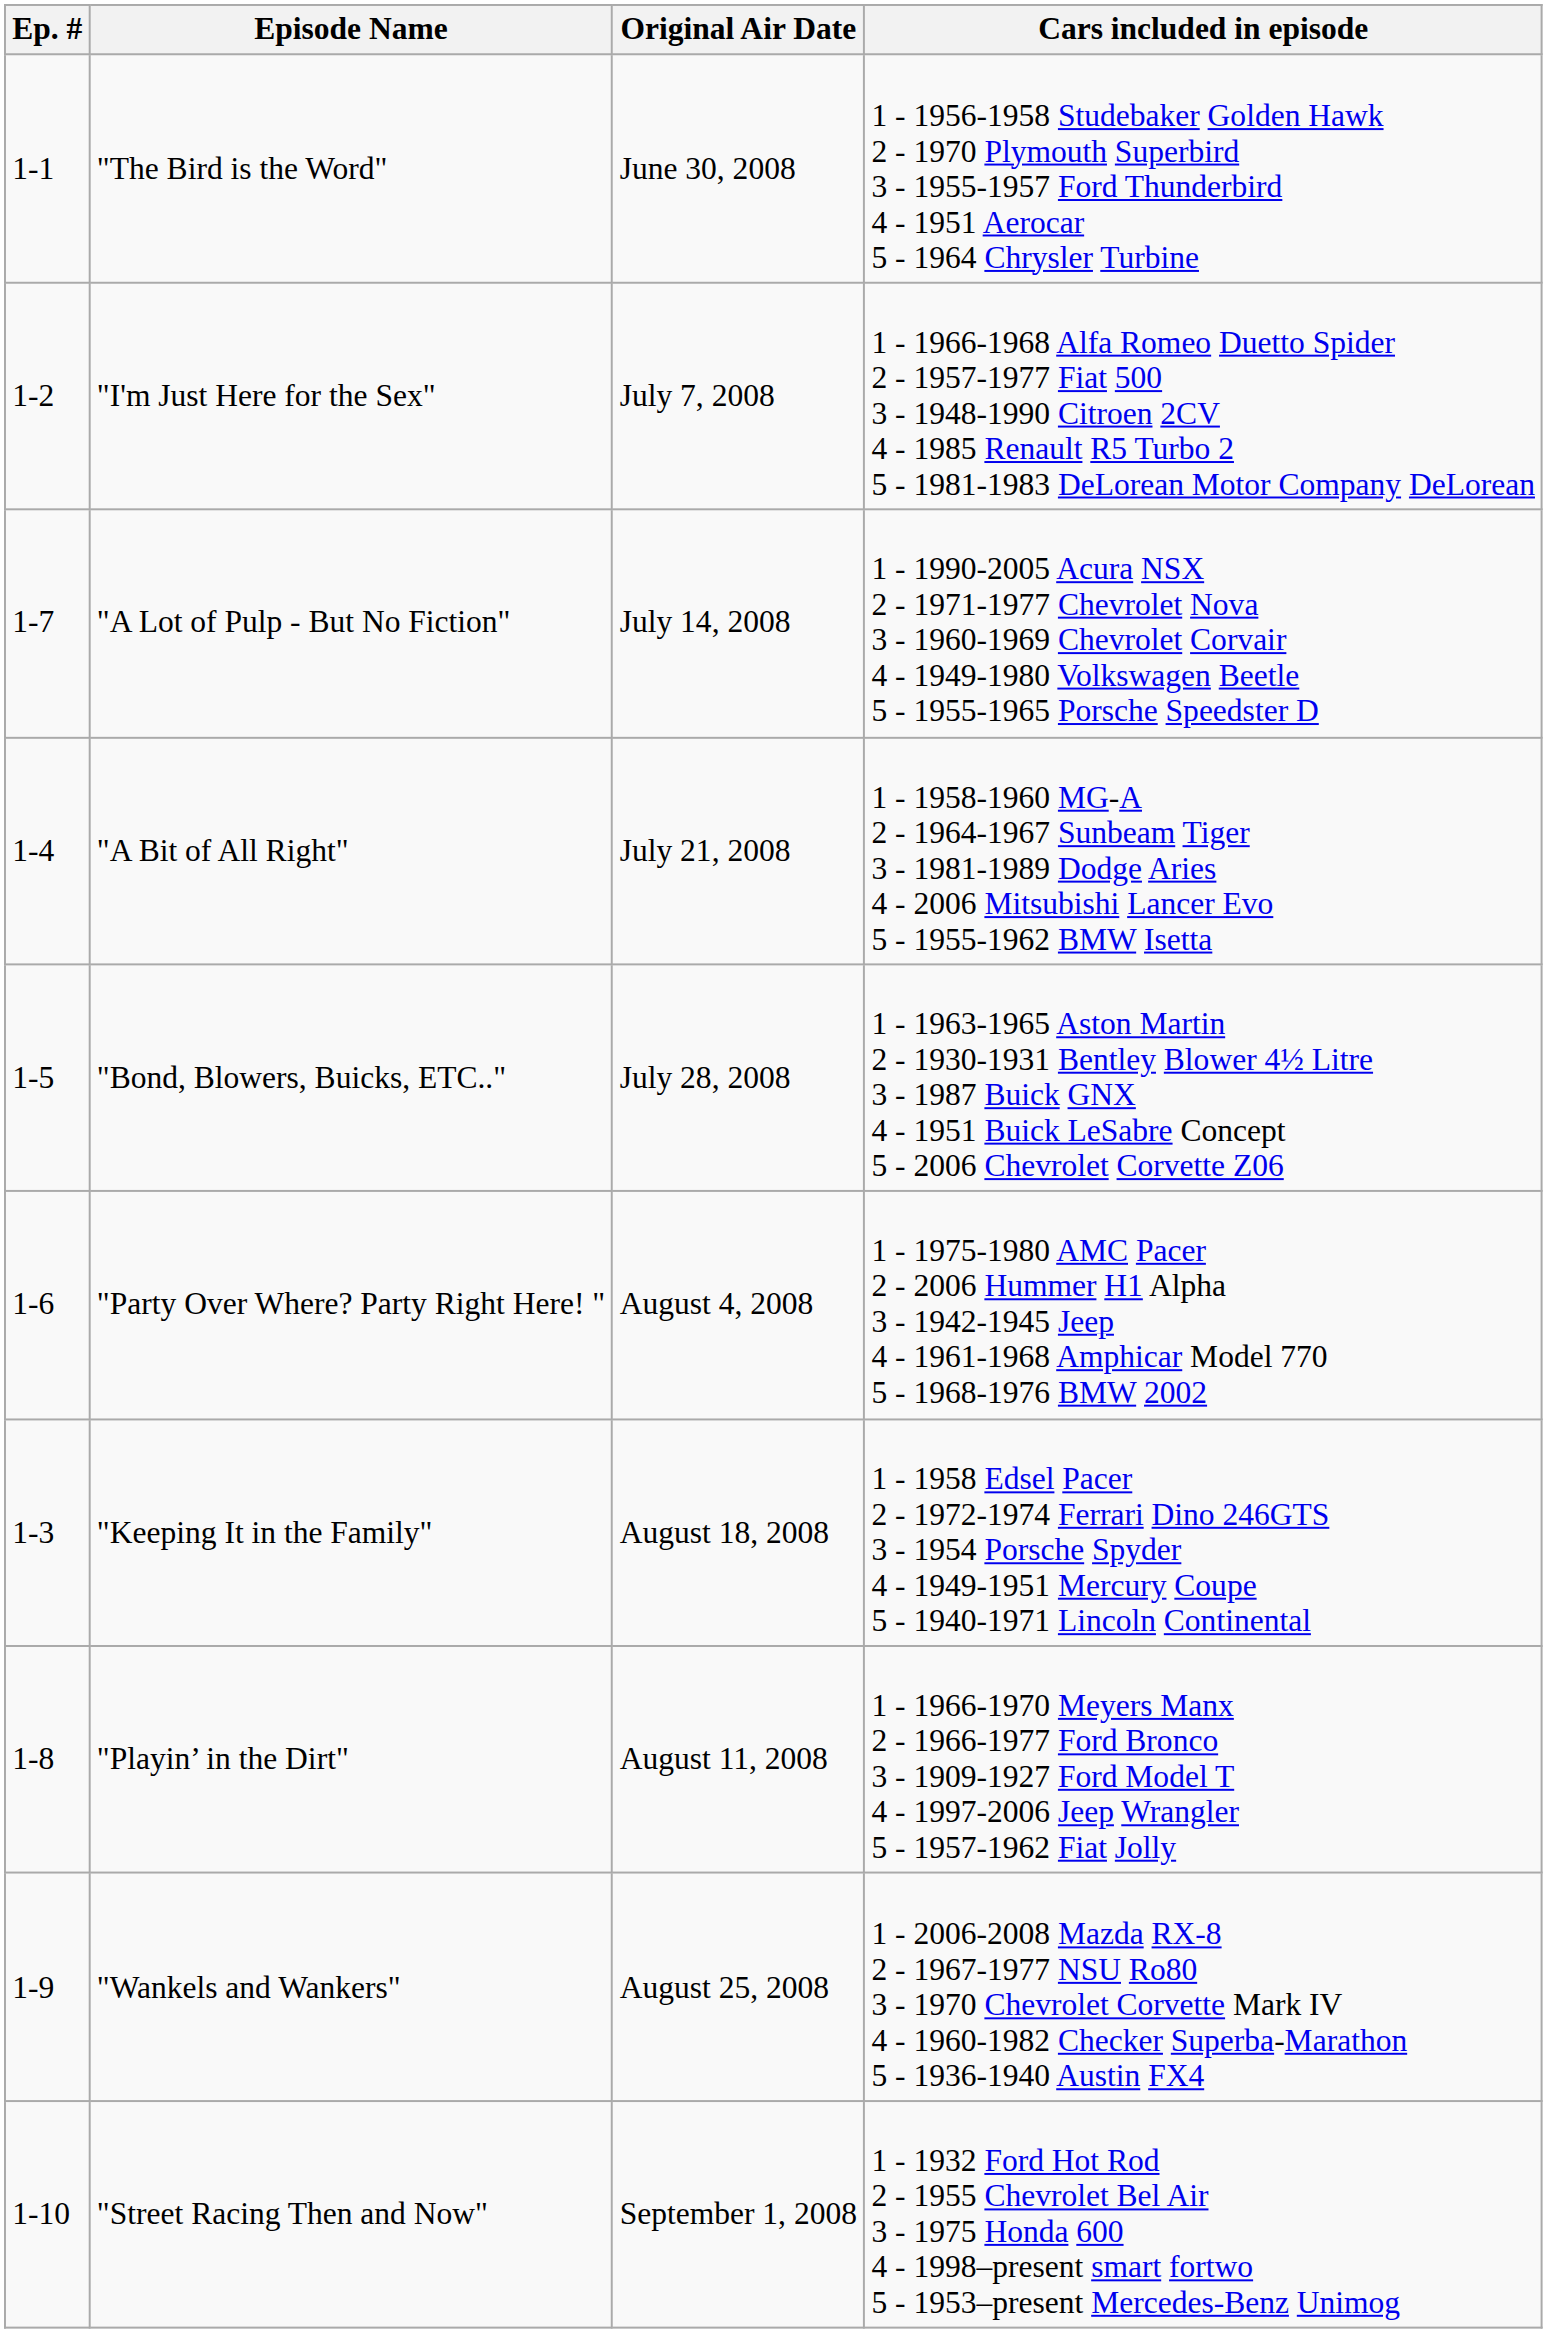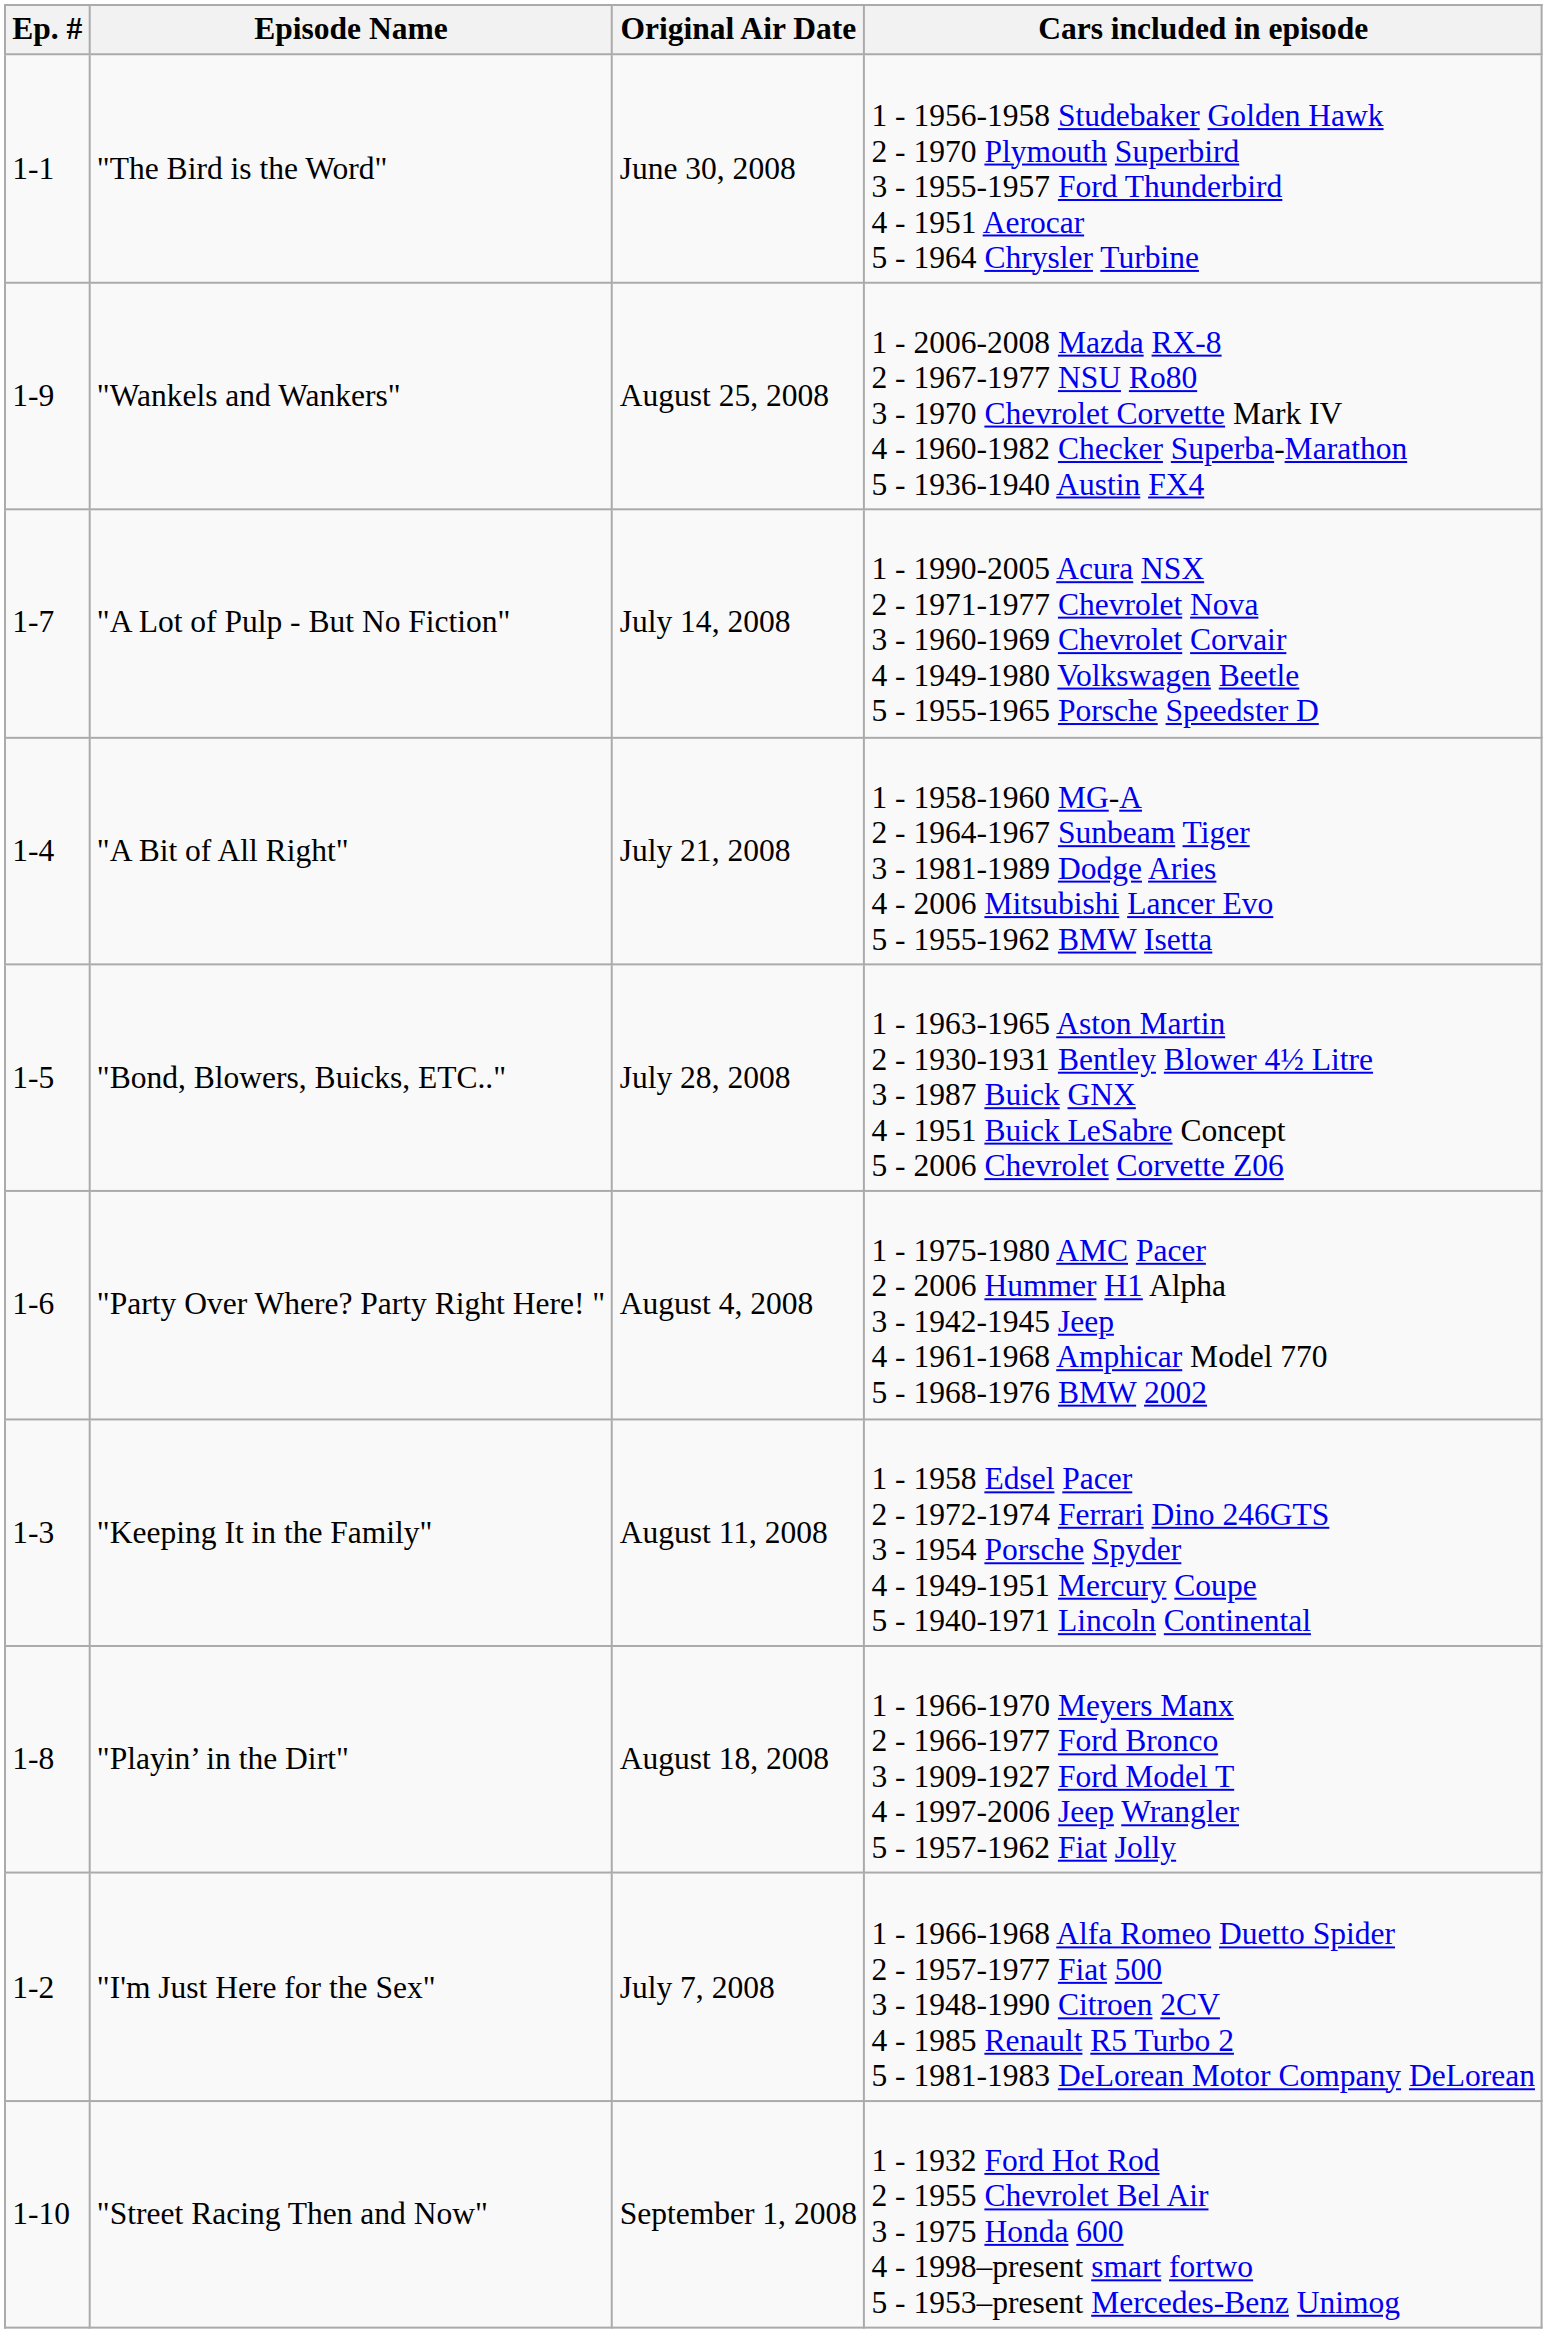rows swapped: (266, 395) <-> (249, 1986)
(724, 1531) August 18, 2008 -> (724, 1531) August 11, 2008
(724, 1759) August 11, 2008 -> (724, 1759) August 18, 2008
